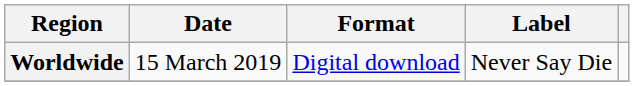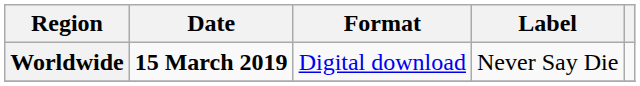(208, 61) normal -> (211, 61) bold
